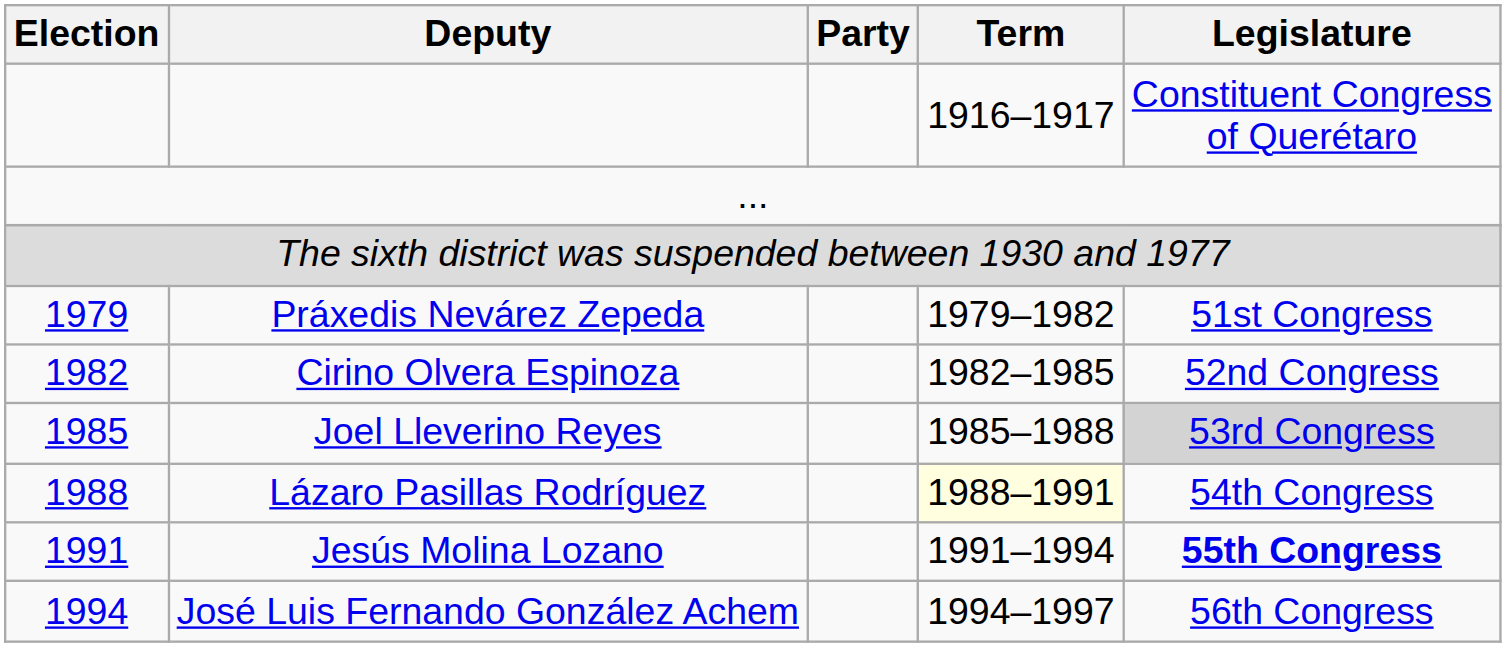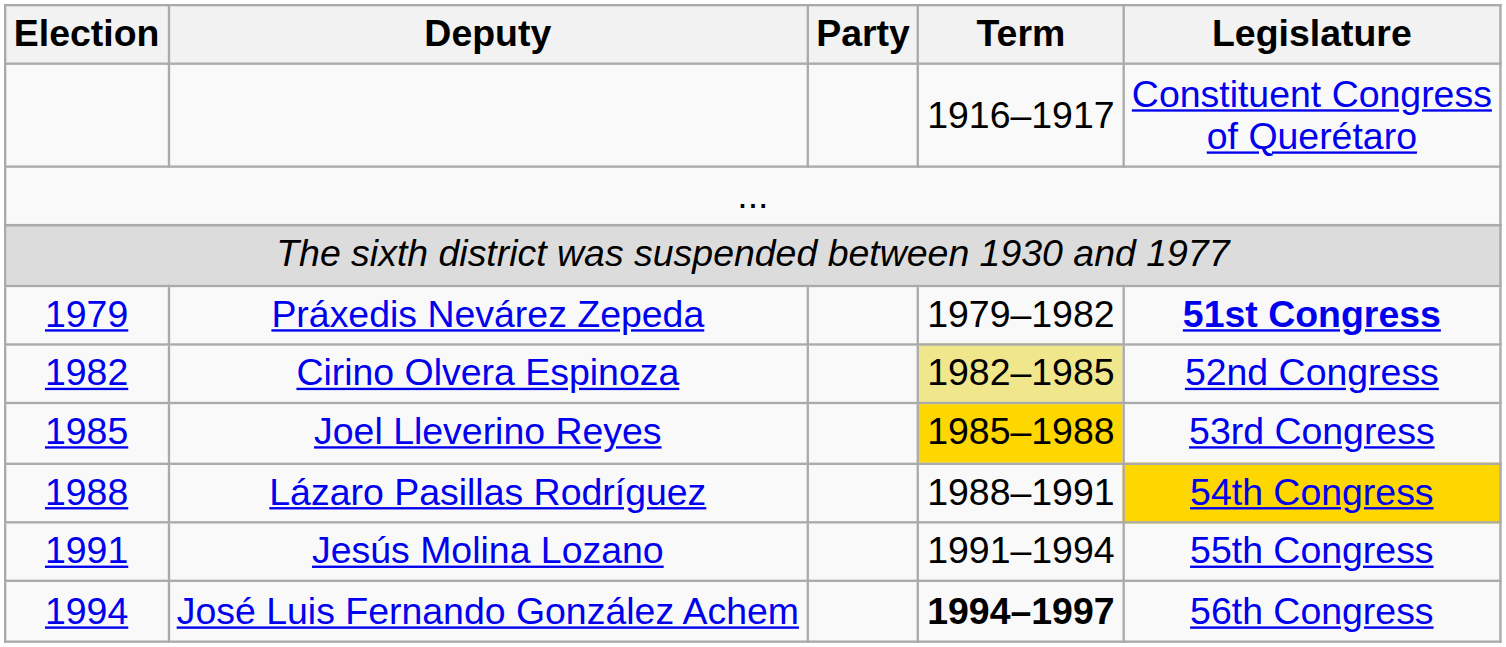(1312, 313) normal -> (1312, 313) bold
(1021, 373) no background -> (1021, 373) khaki background
(1021, 432) no background -> (1021, 432) gold background
(1312, 432) lightgrey background -> (1312, 432) no background
(1021, 491) lightyellow background -> (1021, 491) no background
(1312, 491) no background -> (1312, 491) gold background
(1312, 551) bold -> (1312, 551) normal
(1021, 610) normal -> (1021, 610) bold
